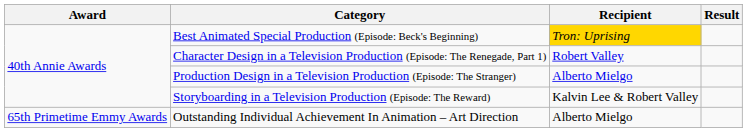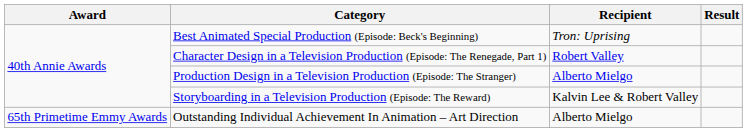(591, 35) gold background -> (591, 35) no background
